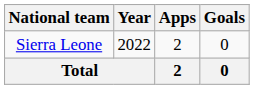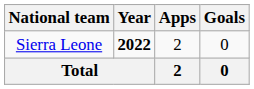(134, 44) normal -> (134, 44) bold
